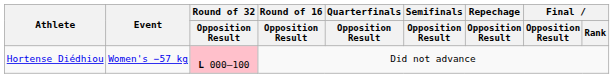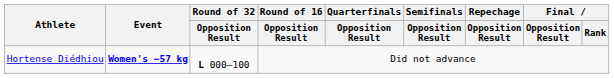(148, 59) normal -> (148, 59) bold
(224, 65) pink background -> (224, 65) no background
